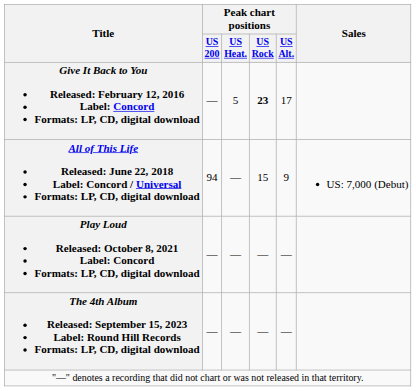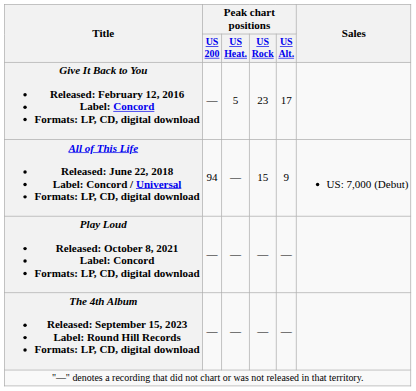(263, 100) bold -> (263, 100) normal
